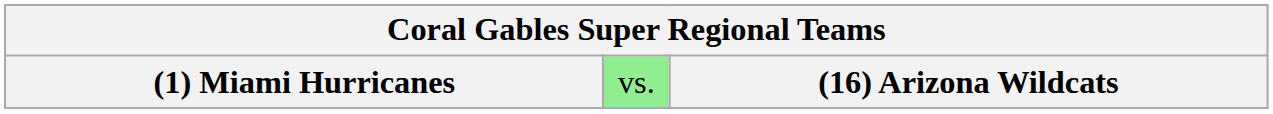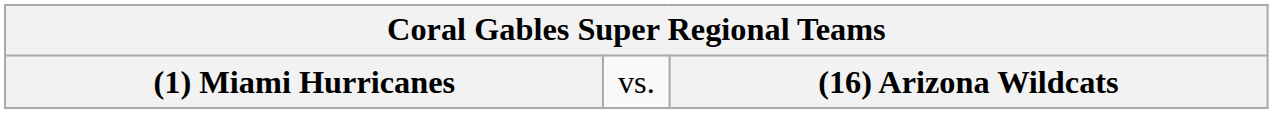(636, 81) lightgreen background -> (636, 81) no background
